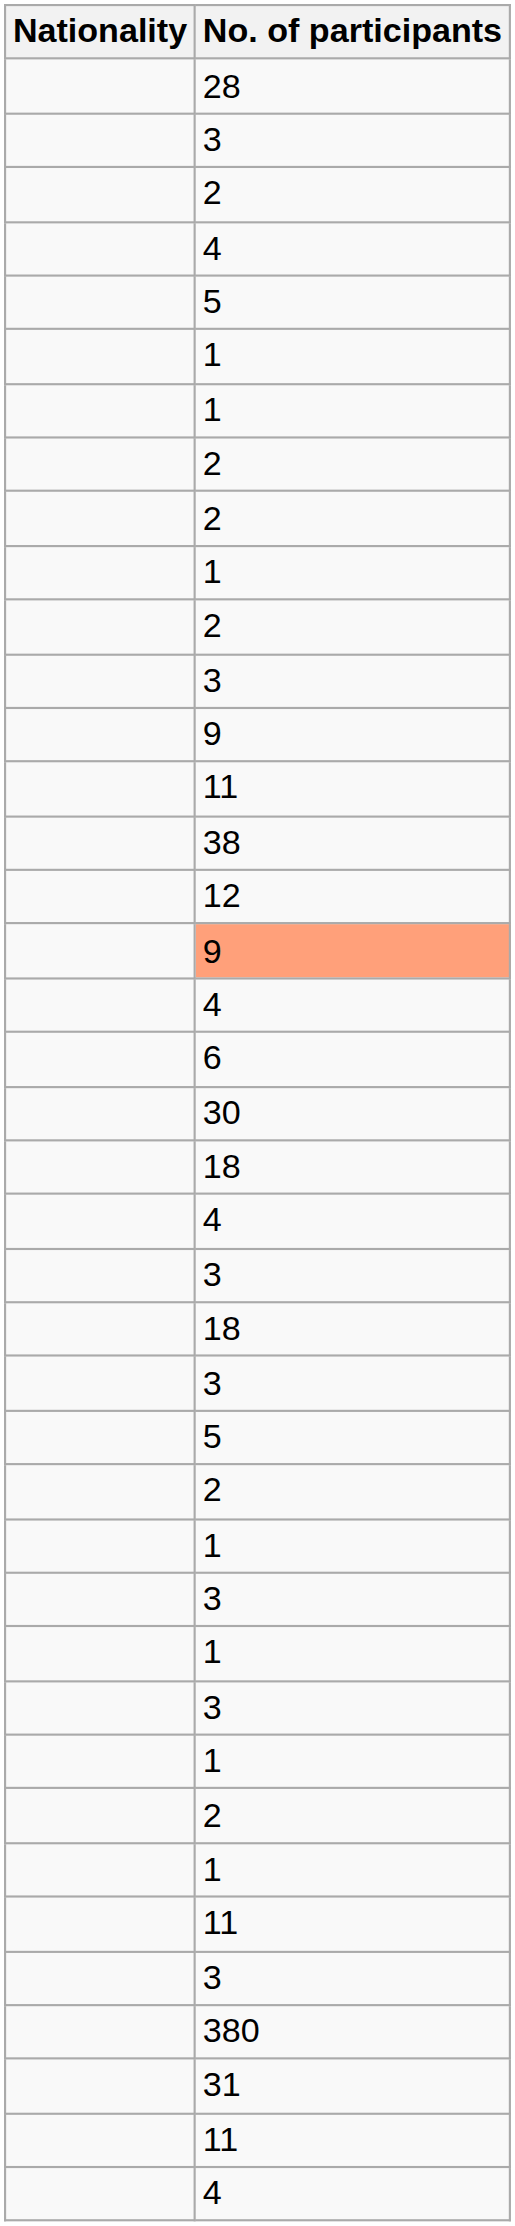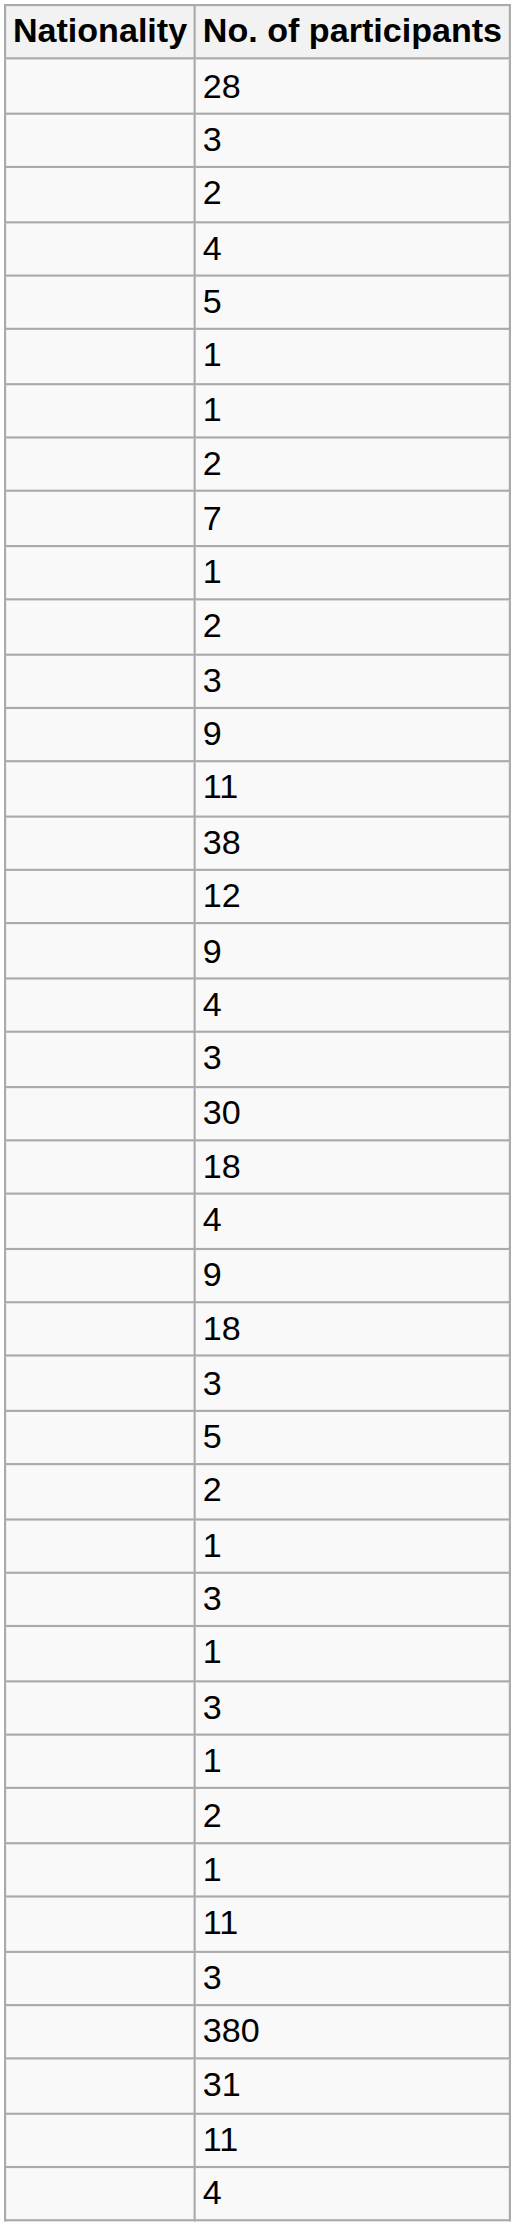(212, 517) 2 -> (212, 517) 7
(212, 950) lightsalmon background -> (212, 950) no background
(212, 1058) 6 -> (212, 1058) 3
(212, 1274) 3 -> (212, 1274) 9
